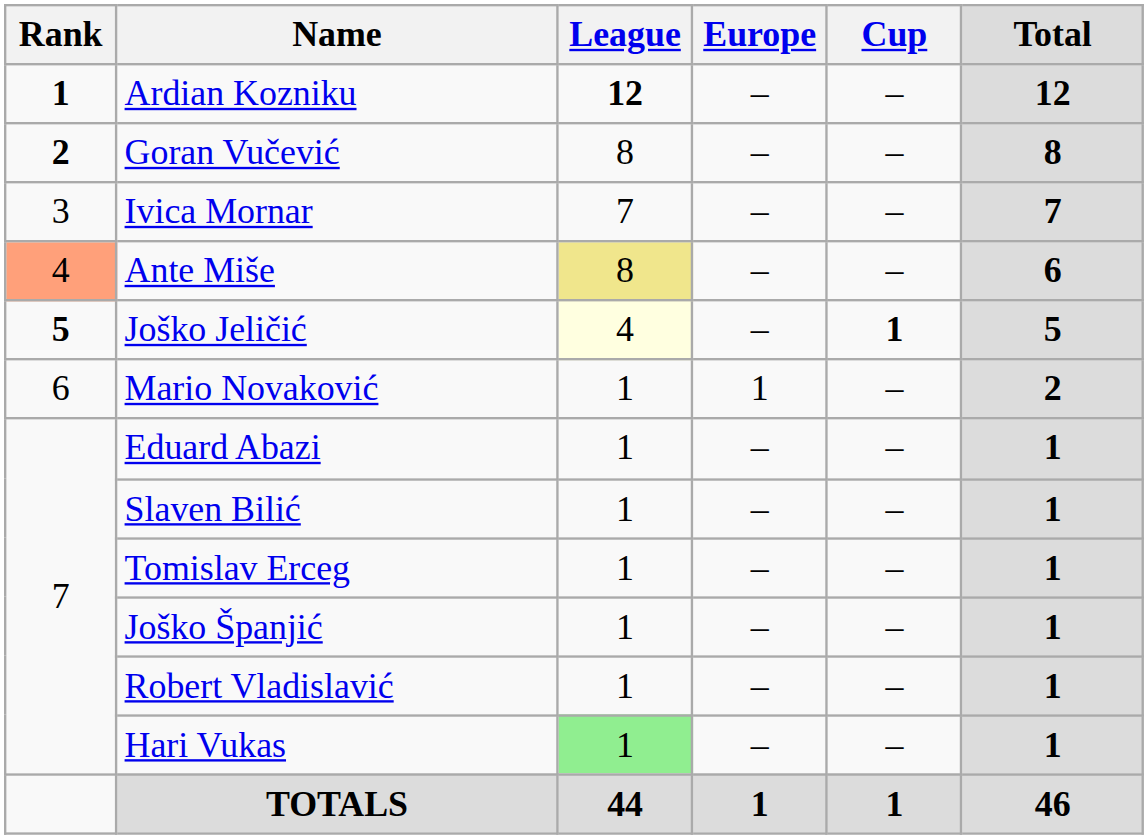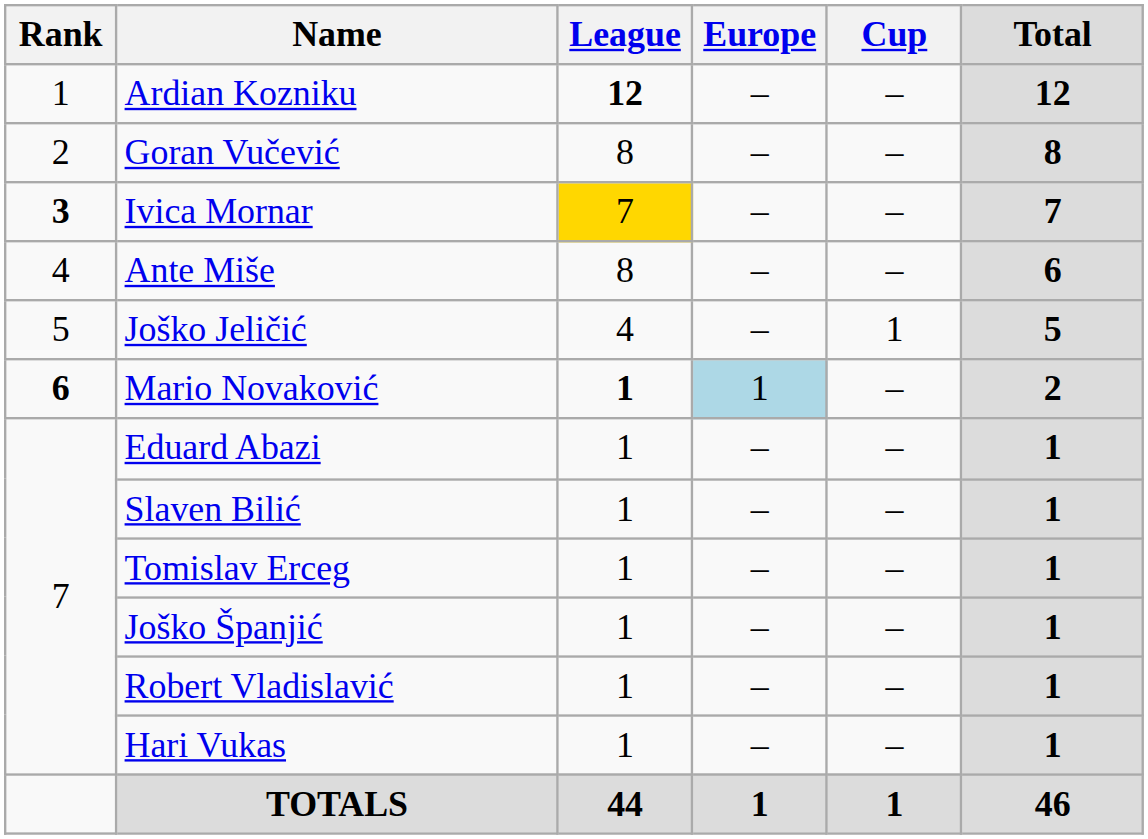(61, 93) bold -> (61, 93) normal
(61, 152) bold -> (61, 152) normal
(61, 211) normal -> (61, 211) bold
(625, 211) no background -> (625, 211) gold background
(61, 270) lightsalmon background -> (61, 270) no background
(625, 270) khaki background -> (625, 270) no background
(61, 329) bold -> (61, 329) normal
(625, 329) lightyellow background -> (625, 329) no background
(894, 329) bold -> (894, 329) normal
(61, 389) normal -> (61, 389) bold
(625, 389) normal -> (625, 389) bold
(760, 389) no background -> (760, 389) lightblue background
(625, 744) lightgreen background -> (625, 744) no background
